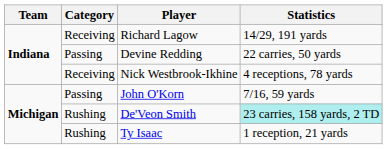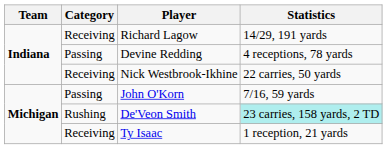(292, 54) 22 carries, 50 yards -> (298, 54) 4 receptions, 78 yards
(298, 74) 4 receptions, 78 yards -> (292, 74) 22 carries, 50 yards
(85, 133) Rushing -> (89, 133) Receiving
